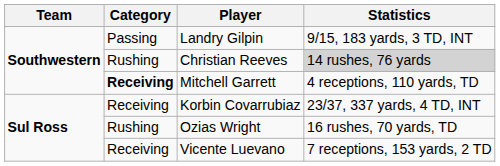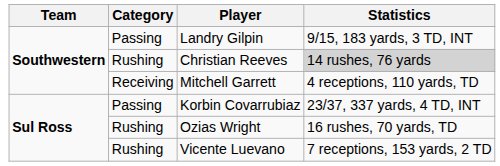(140, 82) bold -> (143, 82) normal
(138, 105) Receiving -> (137, 105) Passing
(138, 149) Receiving -> (138, 149) Rushing
